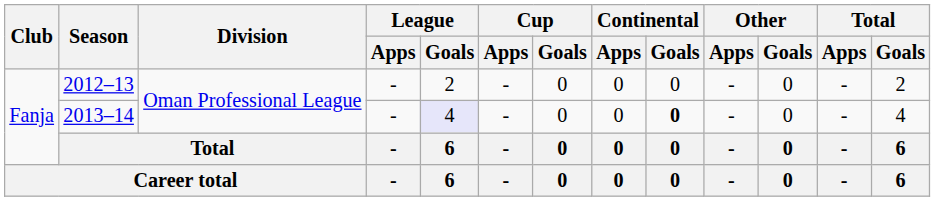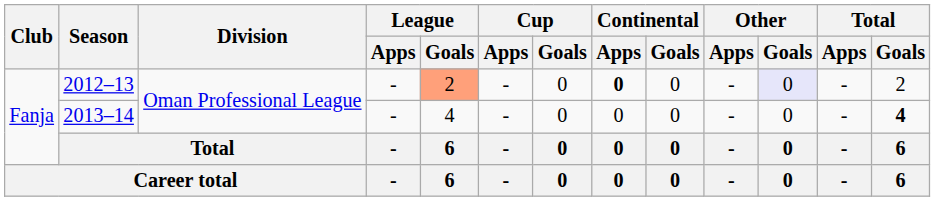(450, 84) no background -> (450, 84) lightsalmon background
(619, 84) normal -> (619, 84) bold
(788, 84) no background -> (788, 84) lavender background
(450, 116) lavender background -> (450, 116) no background
(675, 116) bold -> (675, 116) normal
(900, 116) normal -> (900, 116) bold
